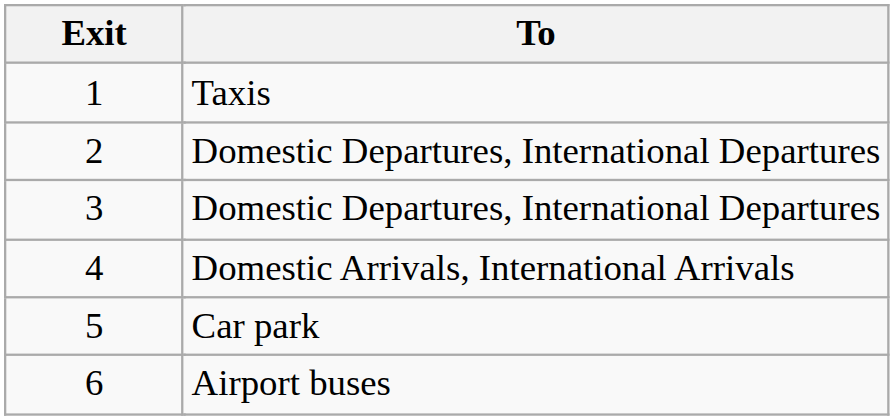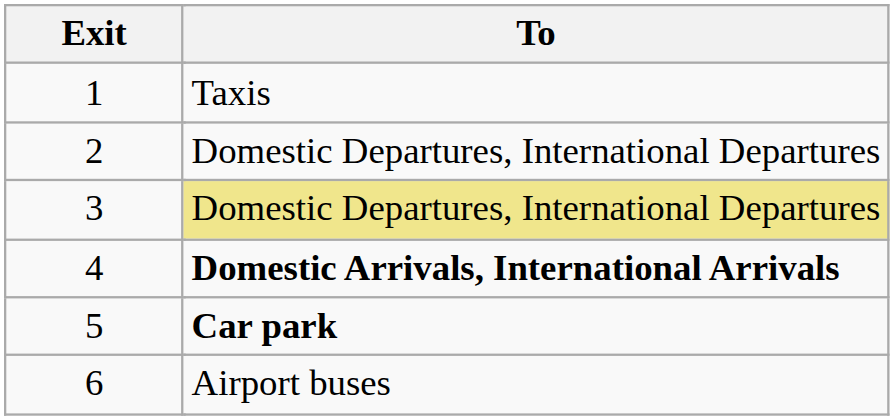(536, 208) no background -> (536, 208) khaki background
(493, 267) normal -> (516, 267) bold
(255, 325) normal -> (264, 325) bold
